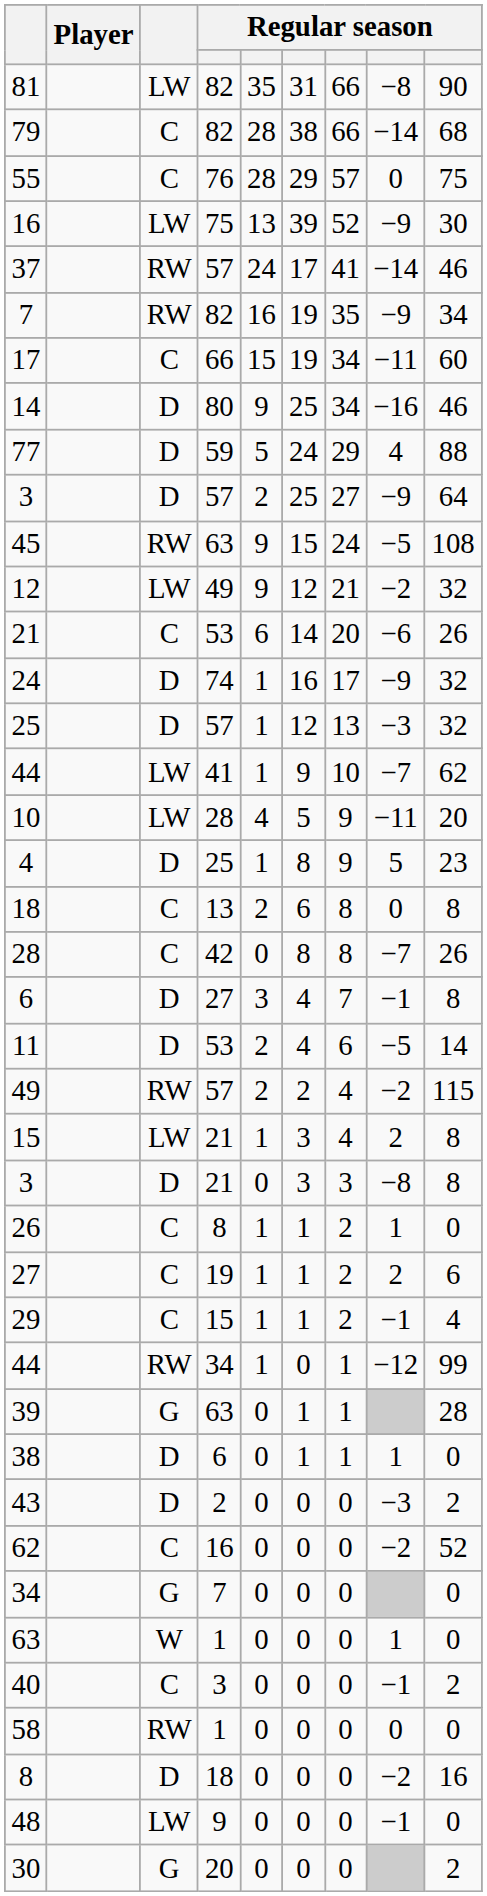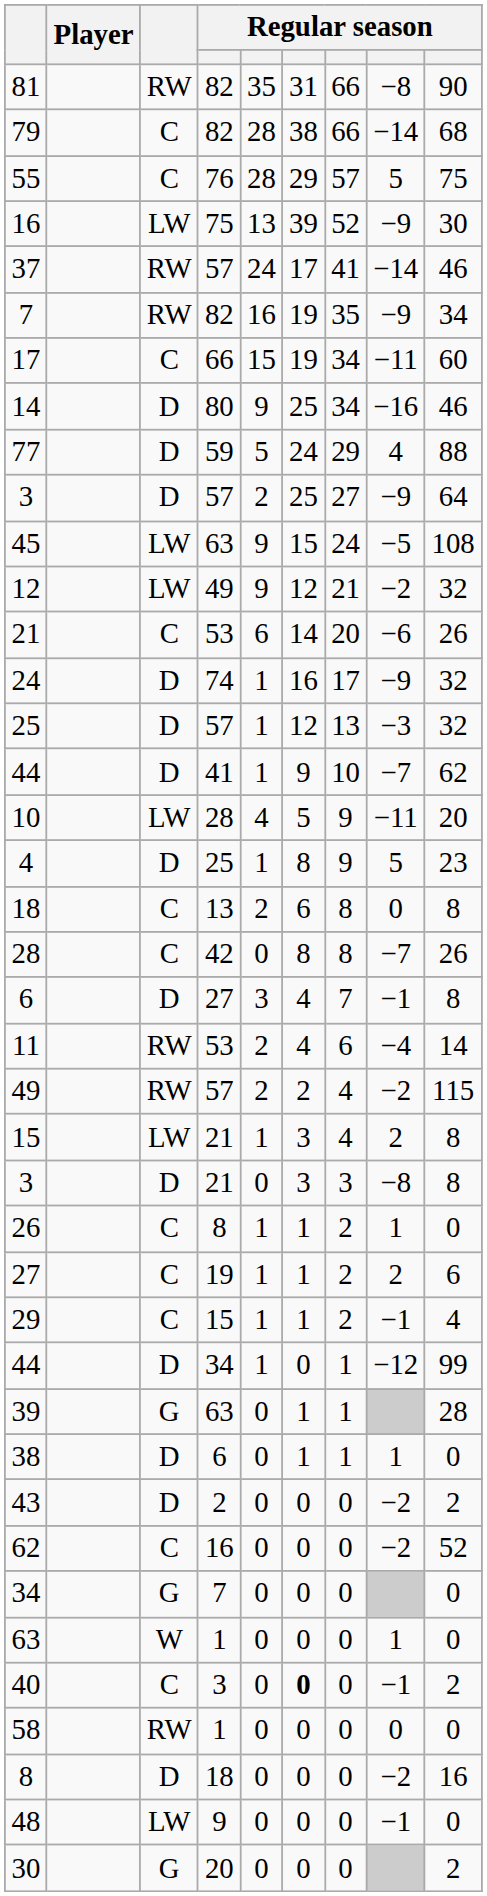(169, 86) LW -> (169, 86) RW
(396, 177) 0 -> (396, 177) 5
(169, 543) RW -> (169, 543) LW
(169, 771) LW -> (169, 771) D
(169, 1045) D -> (169, 1045) RW
(396, 1045) −5 -> (396, 1045) −4
(169, 1365) RW -> (169, 1365) D
(396, 1502) −3 -> (396, 1502) −2
(303, 1684) normal -> (303, 1684) bold
